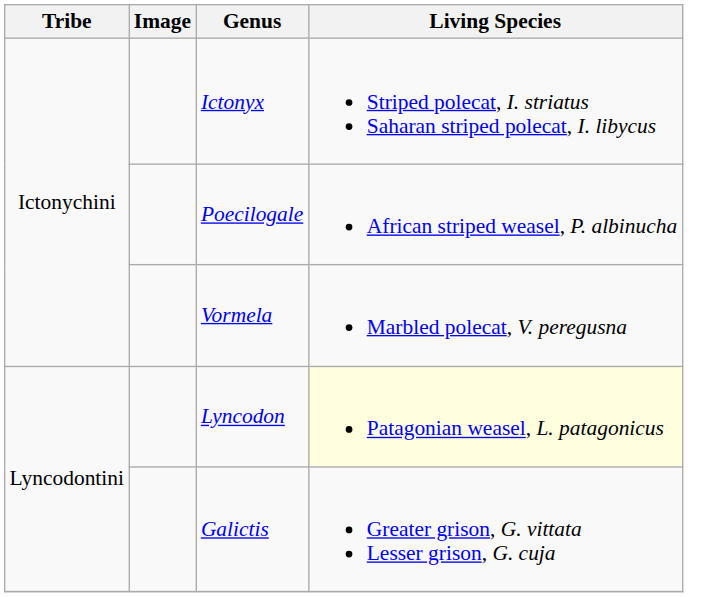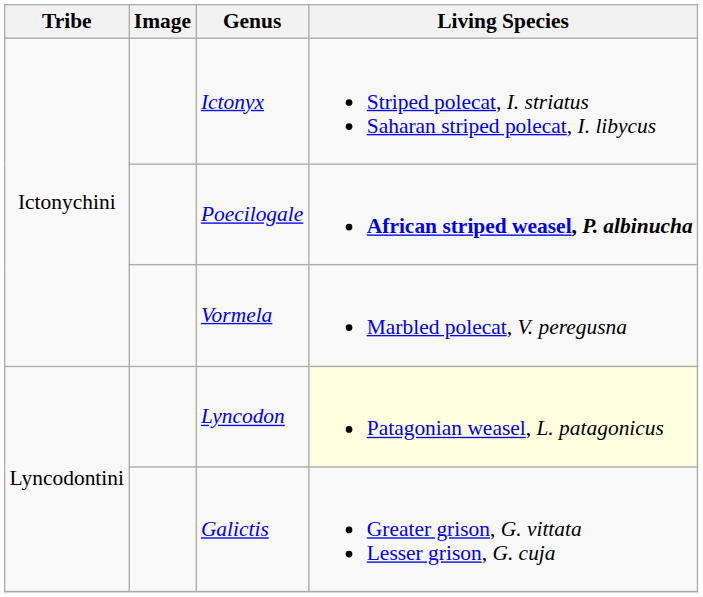(495, 226) normal -> (503, 226) bold
